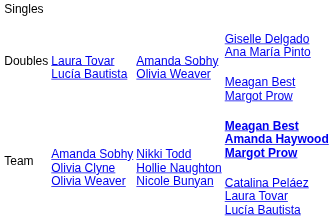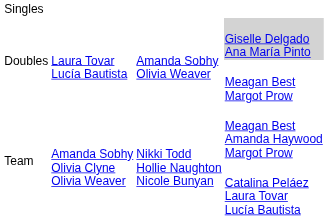(268, 45) no background -> (268, 45) lightgrey background
(277, 139) bold -> (274, 139) normal
